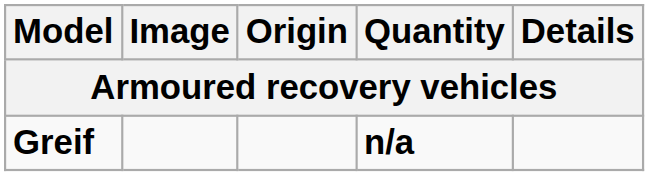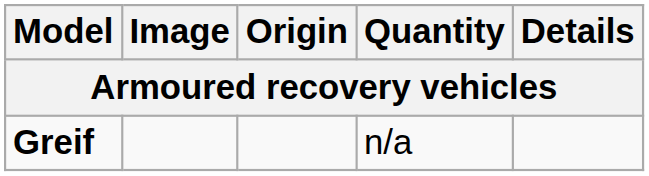(389, 142) bold -> (388, 142) normal
